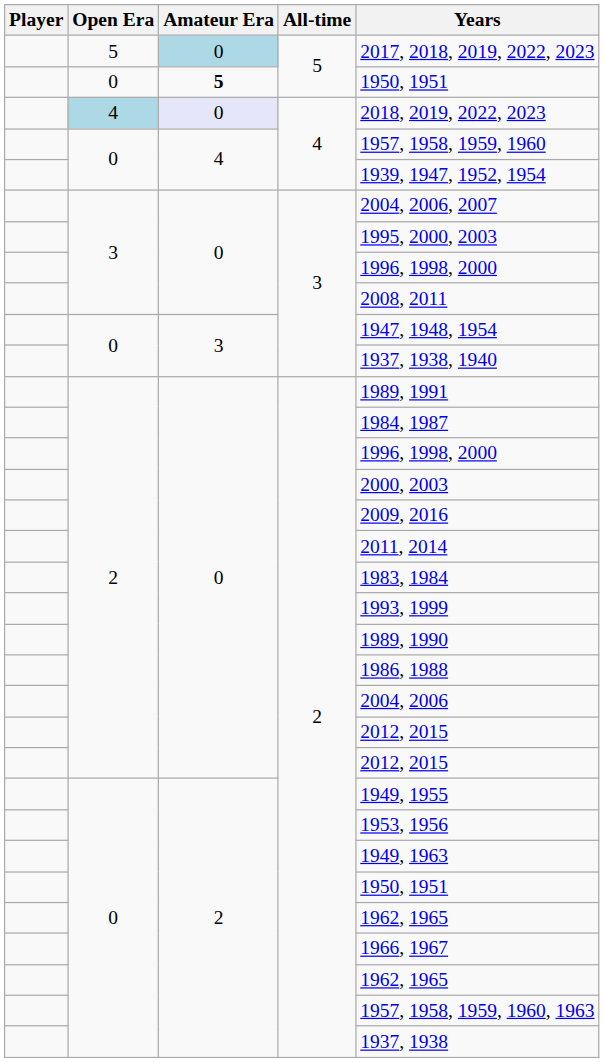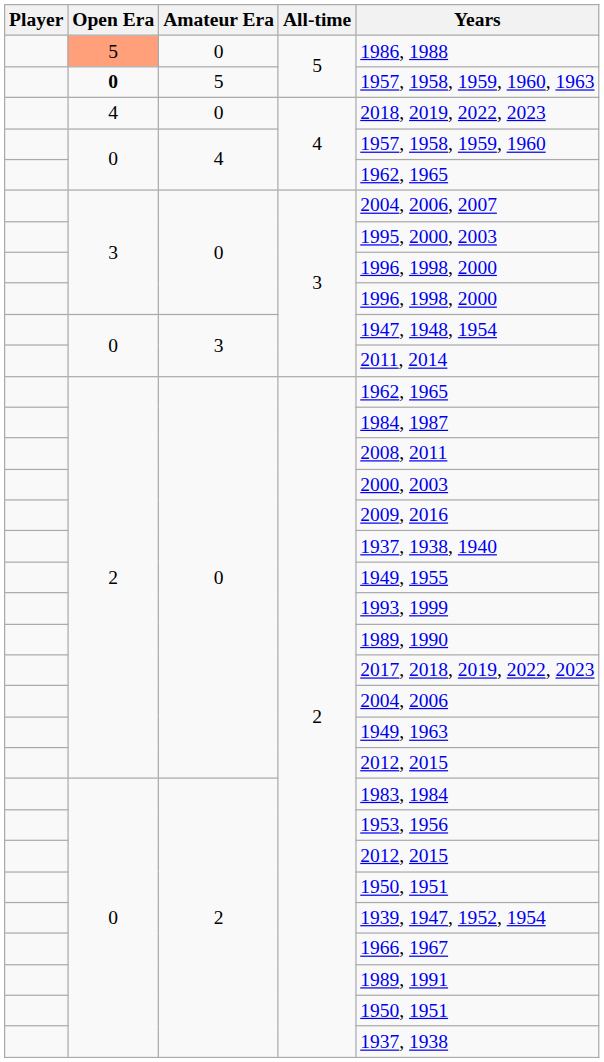(113, 50) no background -> (113, 50) lightsalmon background
(219, 50) lightblue background -> (219, 50) no background
(477, 50) 2017, 2018, 2019, 2022, 2023 -> (404, 50) 1986, 1988
(113, 81) normal -> (113, 81) bold
(219, 81) bold -> (219, 81) normal
(404, 81) 1950, 1951 -> (477, 81) 1957, 1958, 1959, 1960, 1963
(113, 112) lightblue background -> (113, 112) no background
(219, 112) lavender background -> (219, 112) no background
(453, 174) 1939, 1947, 1952, 1954 -> (404, 174) 1962, 1965
(404, 298) 2008, 2011 -> (429, 298) 1996, 1998, 2000
(429, 360) 1937, 1938, 1940 -> (404, 360) 2011, 2014
(404, 391) 1989, 1991 -> (404, 391) 1962, 1965
(429, 453) 1996, 1998, 2000 -> (404, 453) 2008, 2011
(404, 546) 2011, 2014 -> (429, 546) 1937, 1938, 1940
(404, 577) 1983, 1984 -> (404, 577) 1949, 1955
(404, 670) 1986, 1988 -> (477, 670) 2017, 2018, 2019, 2022, 2023
(404, 732) 2012, 2015 -> (404, 732) 1949, 1963
(404, 793) 1949, 1955 -> (404, 793) 1983, 1984
(404, 855) 1949, 1963 -> (404, 855) 2012, 2015
(404, 917) 1962, 1965 -> (453, 917) 1939, 1947, 1952, 1954
(404, 979) 1962, 1965 -> (404, 979) 1989, 1991
(477, 1010) 1957, 1958, 1959, 1960, 1963 -> (404, 1010) 1950, 1951
